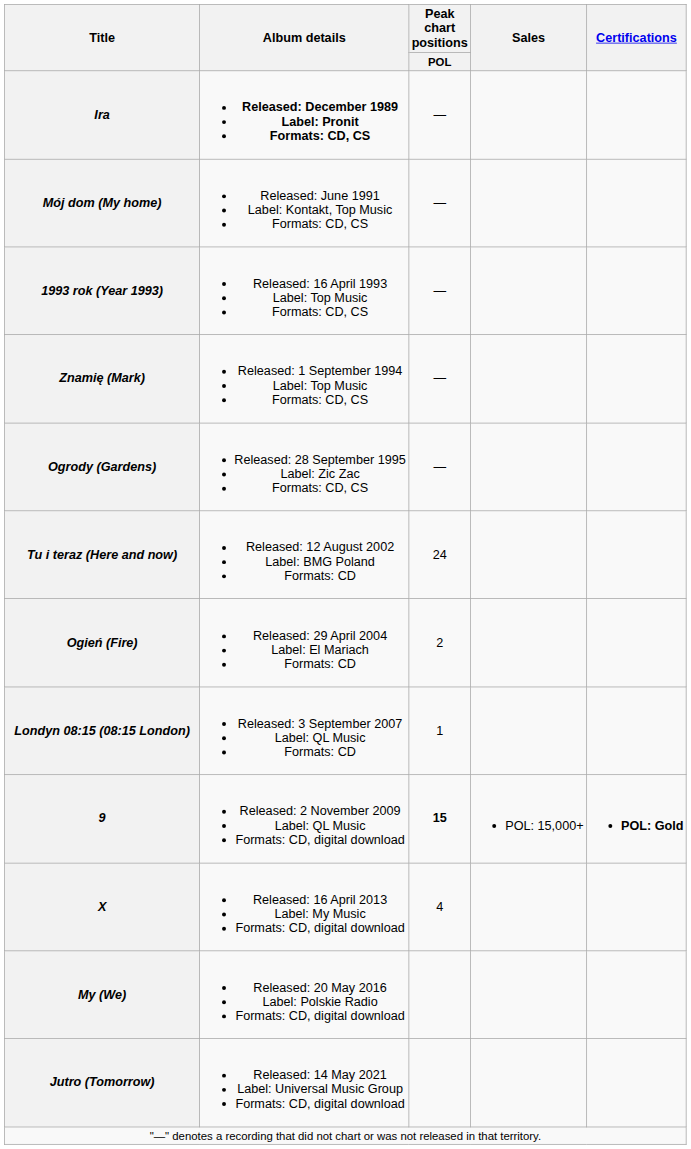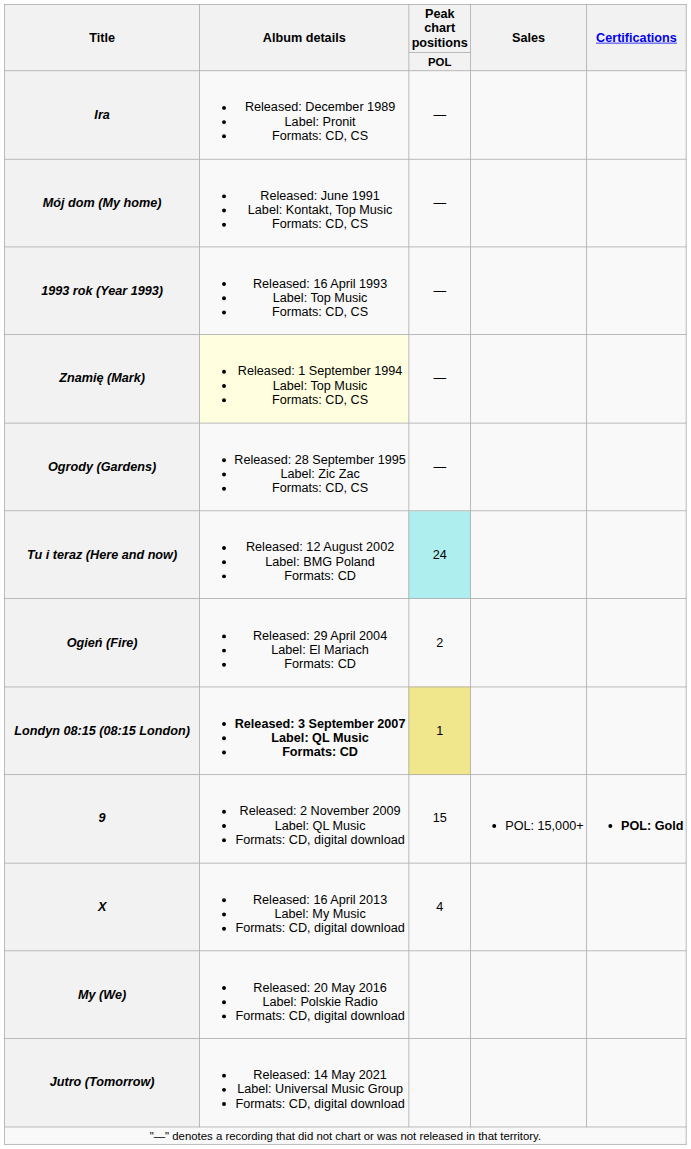(304, 122) bold -> (304, 122) normal
(304, 386) no background -> (304, 386) lightyellow background
(440, 554) no background -> (440, 554) paleturquoise background
(304, 738) normal -> (304, 738) bold
(440, 730) no background -> (440, 730) khaki background
(440, 818) bold -> (440, 818) normal
